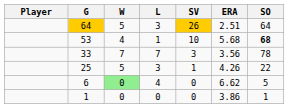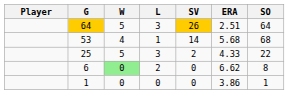(194, 40) 10 -> (194, 40) 14
(266, 40) bold -> (266, 40) normal
- row: (86, 54)
(194, 68) 1 -> (194, 54) 2
(230, 68) 4.26 -> (230, 54) 4.33
(158, 82) 4 -> (158, 68) 2
(266, 82) 5 -> (266, 68) 8
